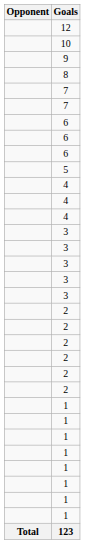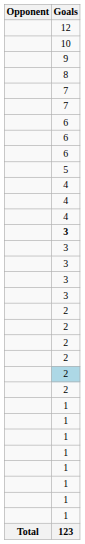(66, 232) normal -> (66, 232) bold
(66, 374) no background -> (66, 374) lightblue background
